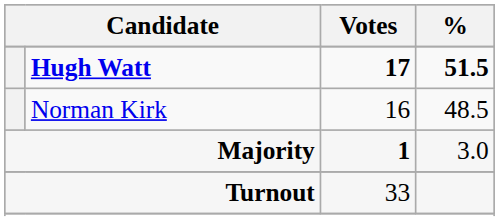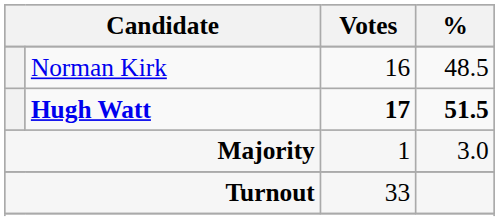rows swapped: (91, 67) <-> (99, 109)
(404, 151) bold -> (404, 151) normal
